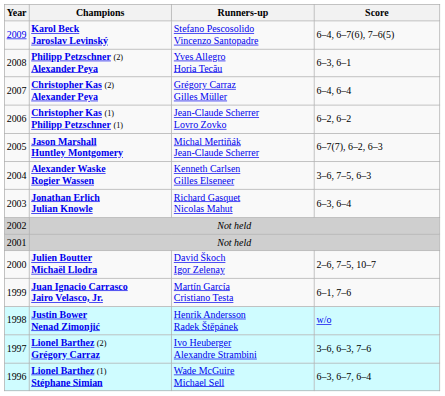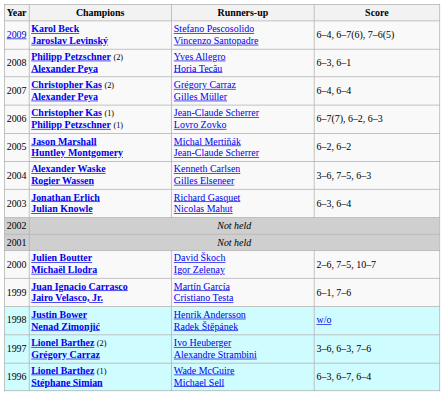(334, 119) 6–2, 6–2 -> (350, 119) 6–7(7), 6–2, 6–3
(350, 147) 6–7(7), 6–2, 6–3 -> (334, 147) 6–2, 6–2
